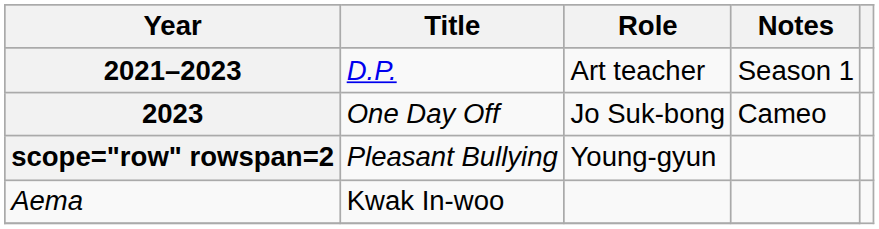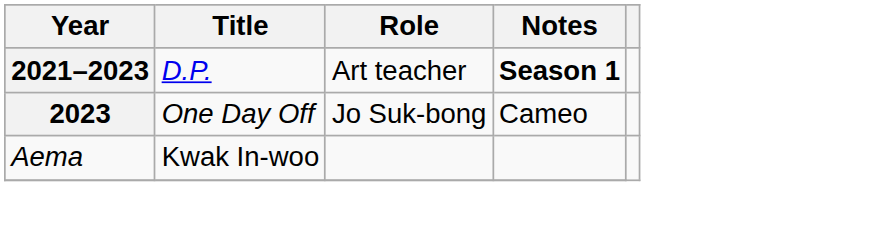(796, 69) normal -> (560, 69) bold
- row: (173, 157)
